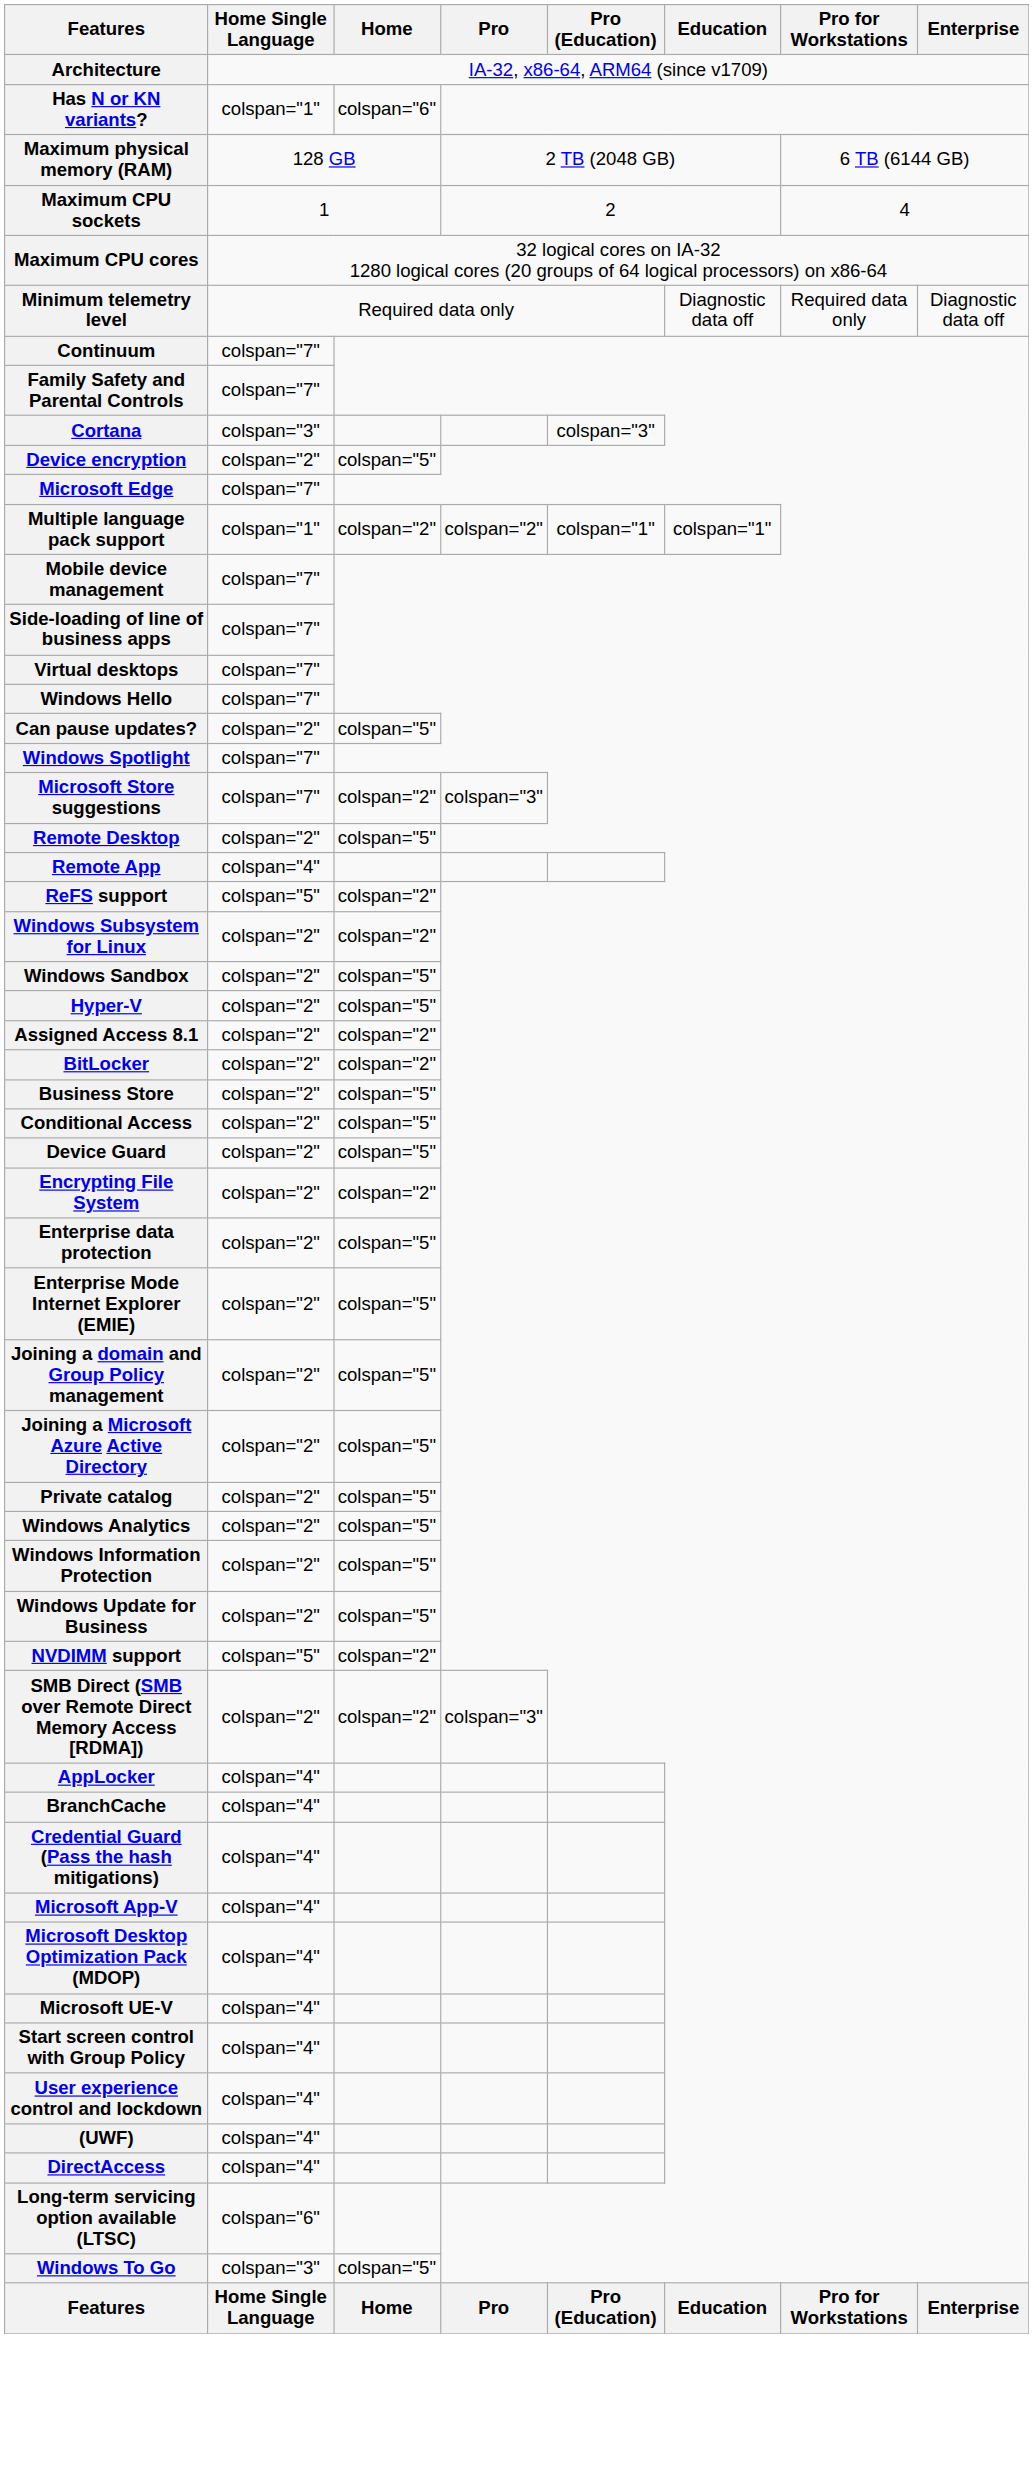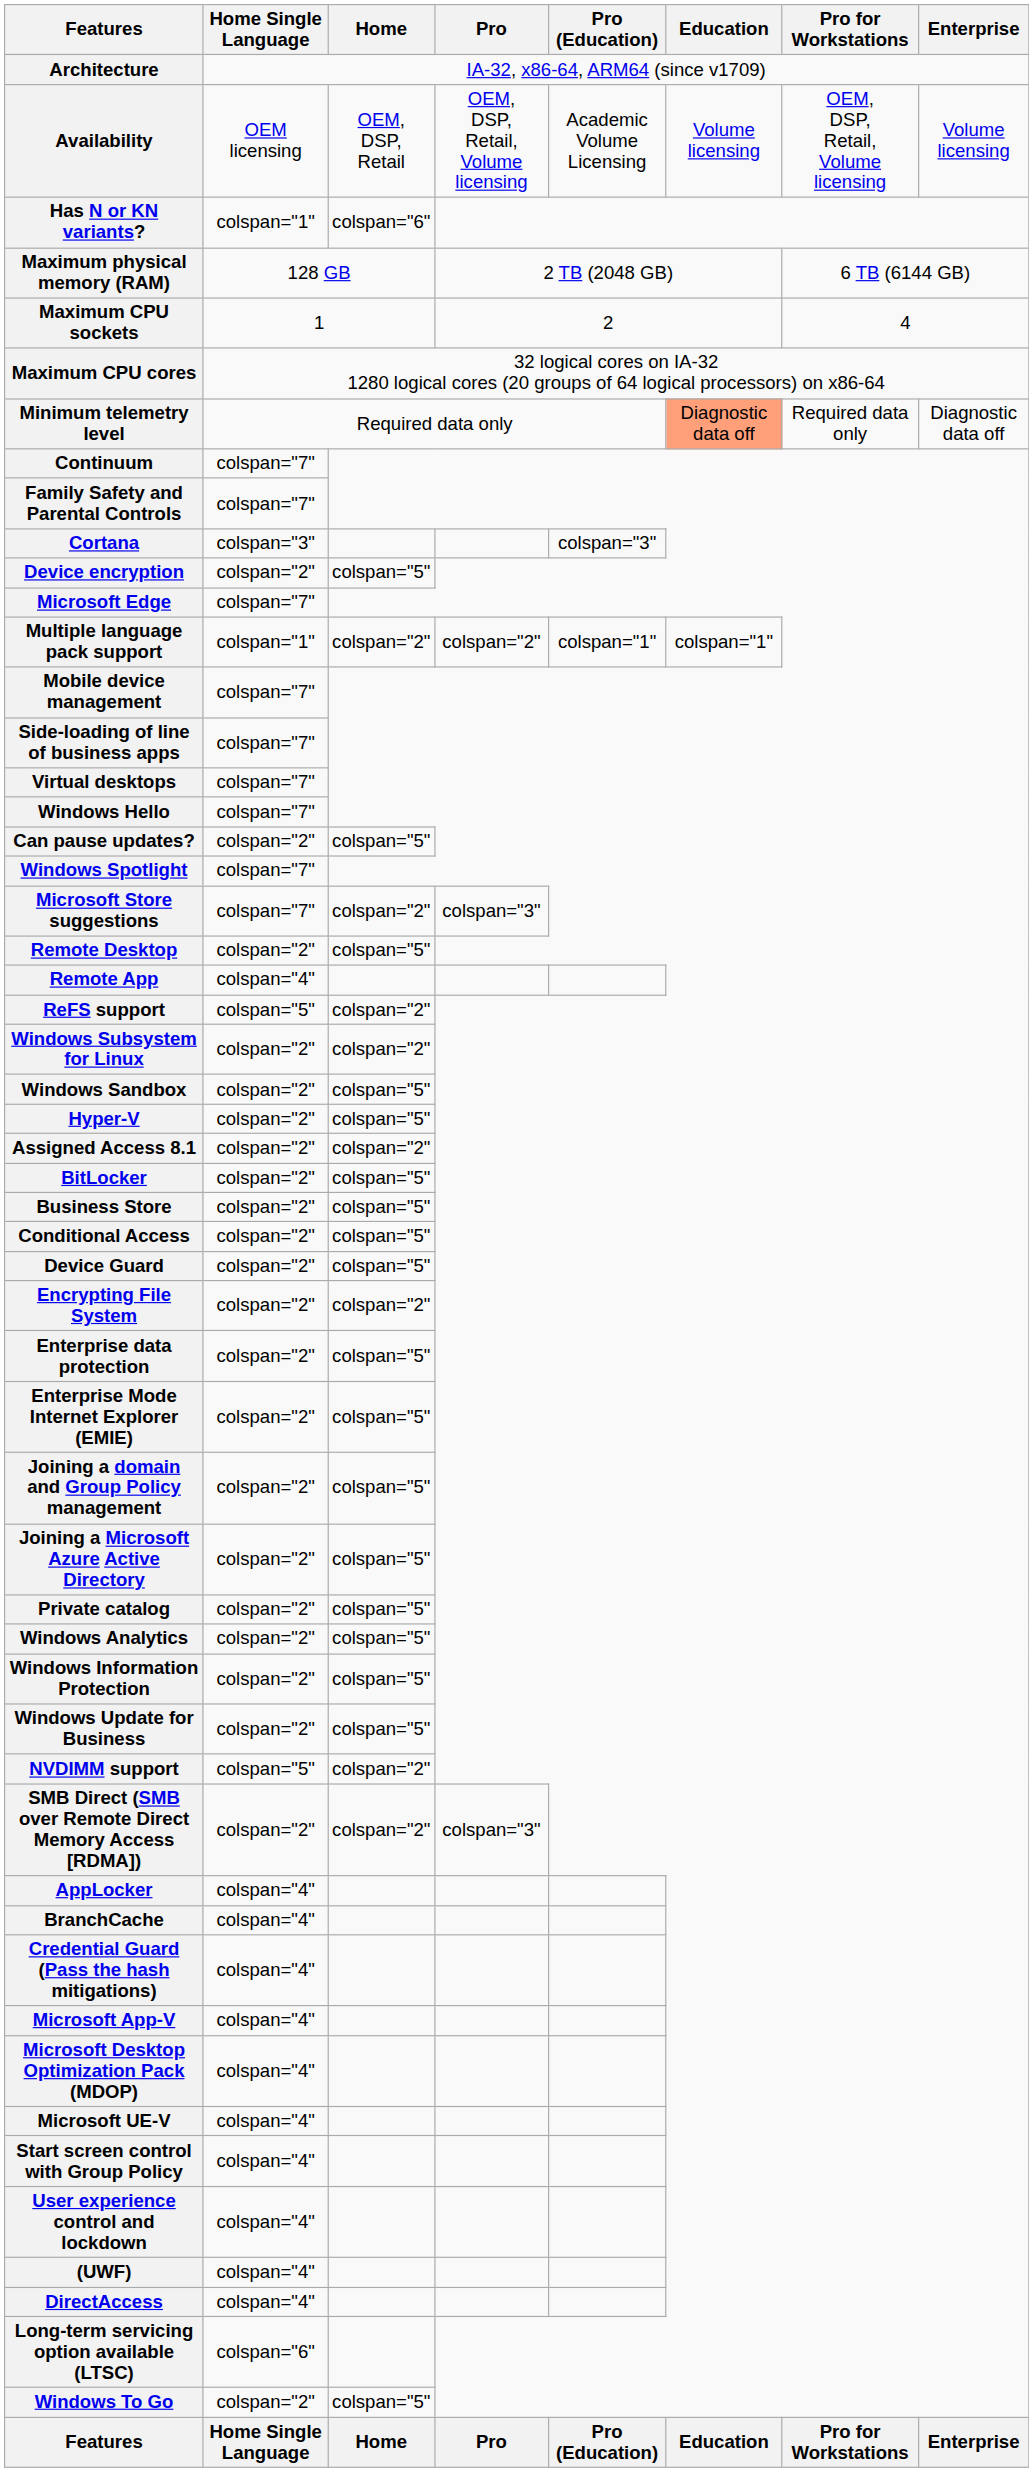+ row: (104, 140)
(722, 310) no background -> (724, 423) lightsalmon background
(387, 1064) colspan="2" -> (381, 1177) colspan="5"
(271, 2268) colspan="3" -> (266, 2402) colspan="2"
